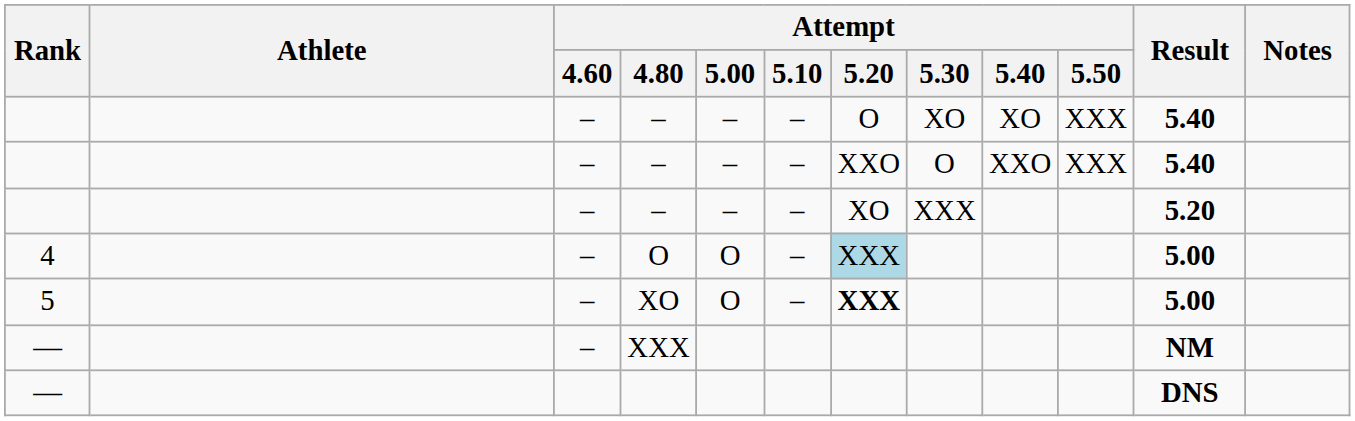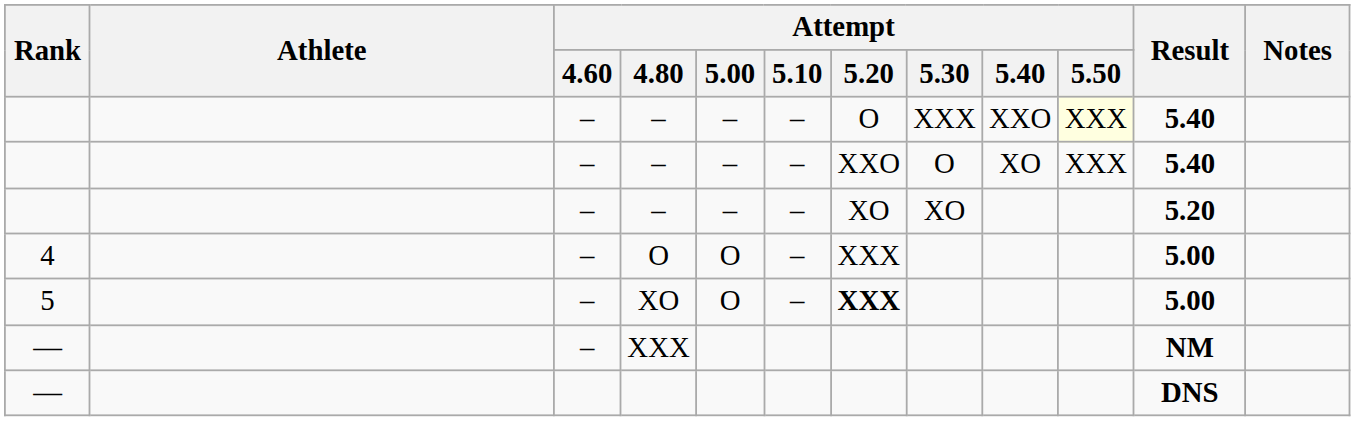(944, 118) XO -> (944, 118) XXX
(1020, 118) XO -> (1020, 118) XXO
(1096, 118) no background -> (1096, 118) lightyellow background
(1020, 164) XXO -> (1020, 164) XO
(944, 210) XXX -> (944, 210) XO
(869, 255) lightblue background -> (869, 255) no background
